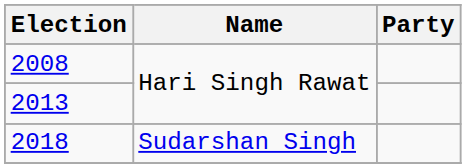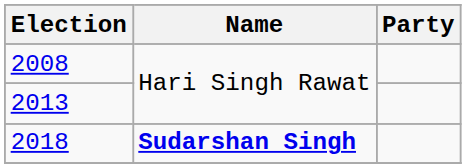(247, 143) normal -> (247, 143) bold
